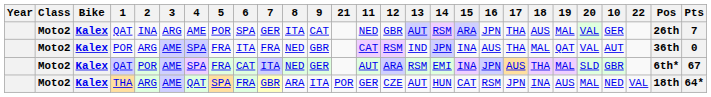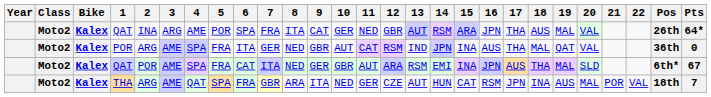columns swapped: (614, 13) <-> (344, 13)
(270, 31) GER -> (270, 31) FRA
(694, 31) 7 -> (694, 31) 64*
(270, 48) FRA -> (270, 48) GER
(694, 84) 64* -> (694, 84) 7
